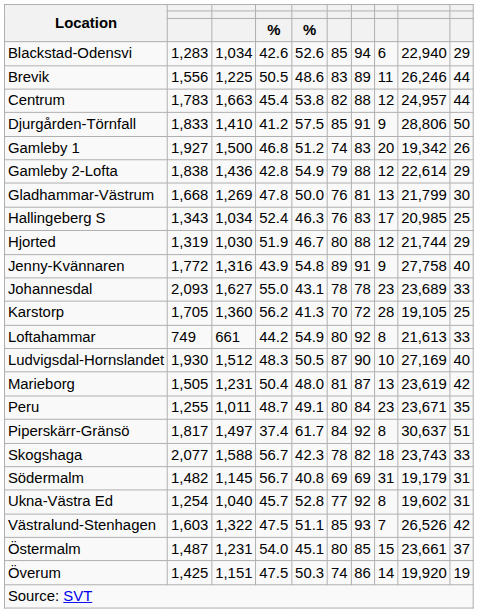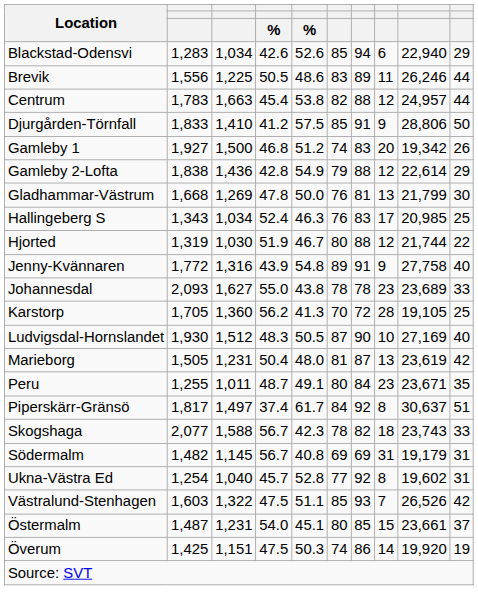(462, 242) 29 -> (462, 242) 22
(310, 289) 43.1 -> (310, 289) 43.8
- row: (52, 336)
